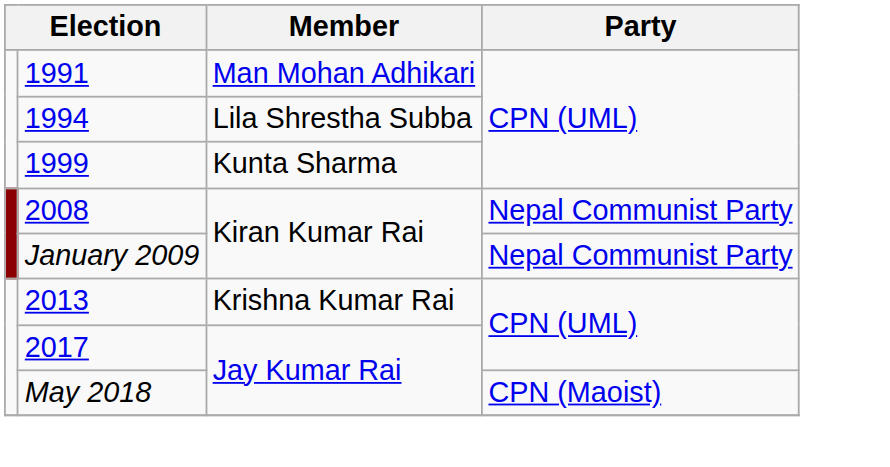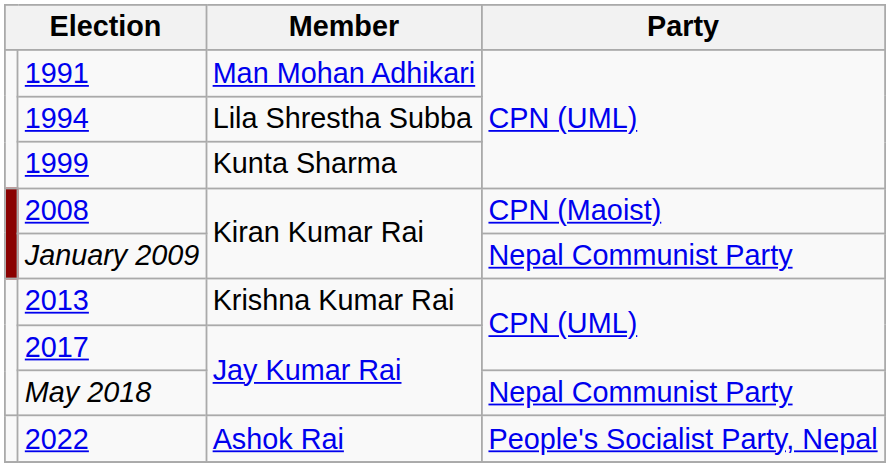(641, 210) Nepal Communist Party -> (575, 210) CPN (Maoist)
(575, 392) CPN (Maoist) -> (641, 392) Nepal Communist Party
+ row: (57, 438)
